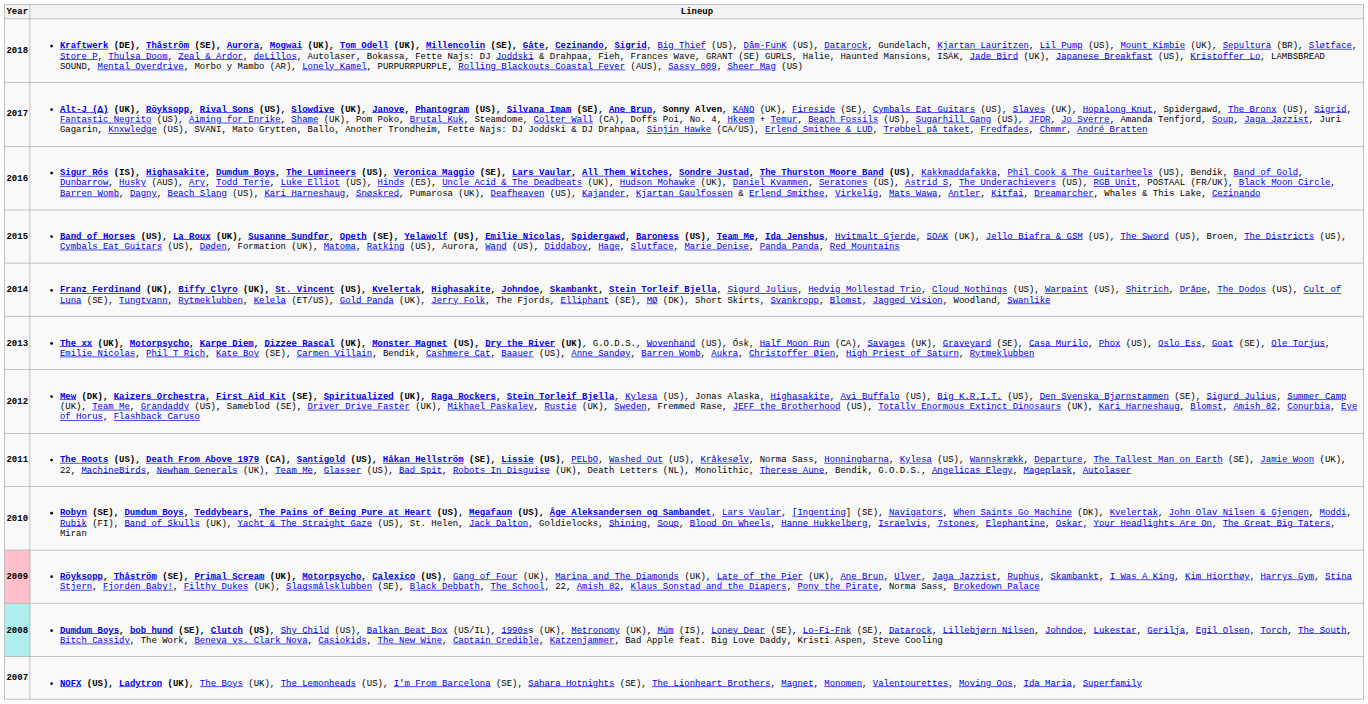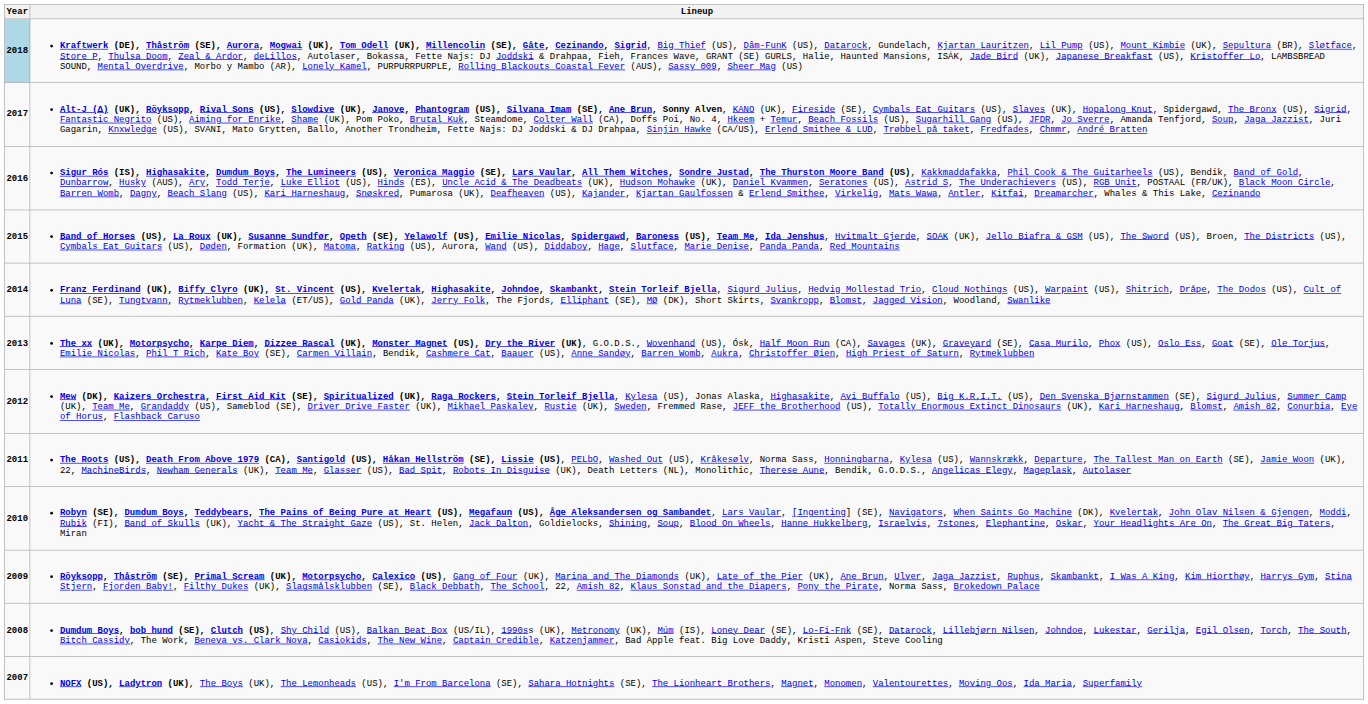(17, 51) no background -> (17, 51) lightblue background
(17, 577) pink background -> (17, 577) no background
(17, 630) paleturquoise background -> (17, 630) no background
